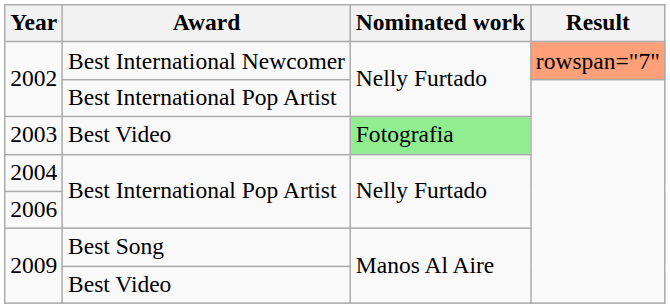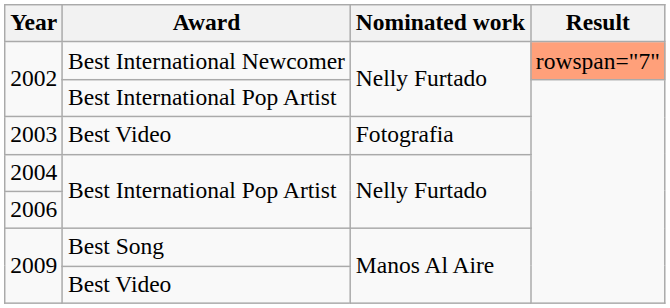(405, 135) lightgreen background -> (405, 135) no background
